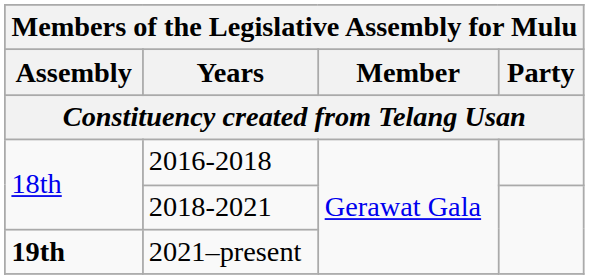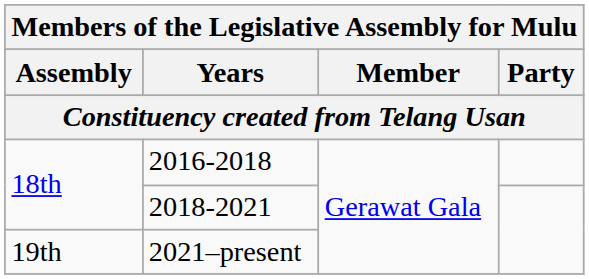(38, 251) bold -> (37, 251) normal
